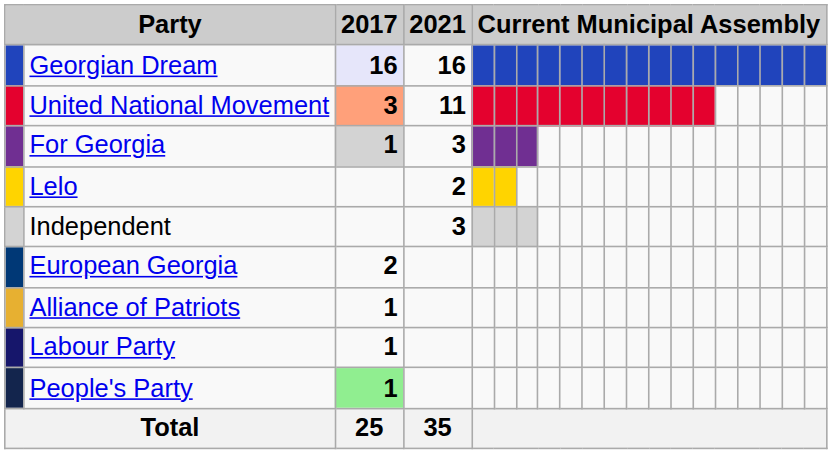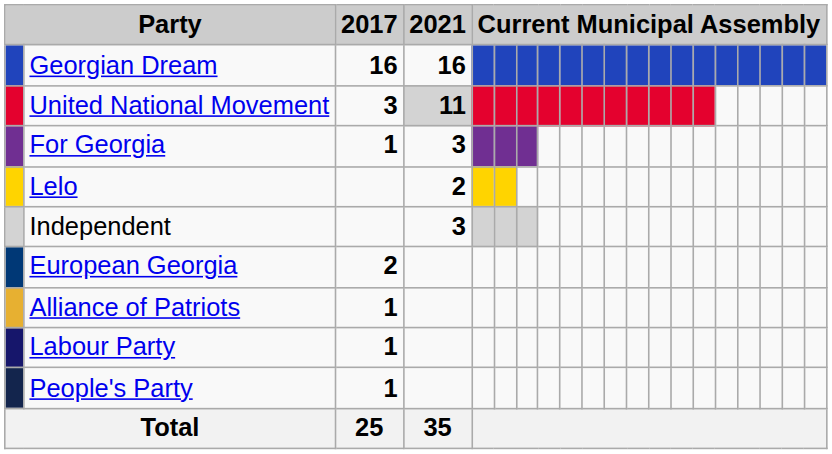(383, 65) lavender background -> (383, 65) no background
(390, 105) lightsalmon background -> (390, 105) no background
(452, 105) no background -> (452, 105) lightgrey background
(390, 145) lightgrey background -> (390, 145) no background
(390, 387) lightgreen background -> (390, 387) no background
